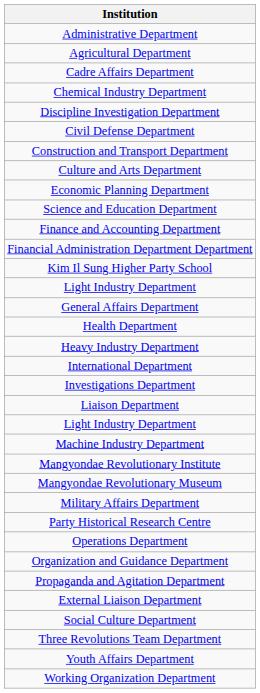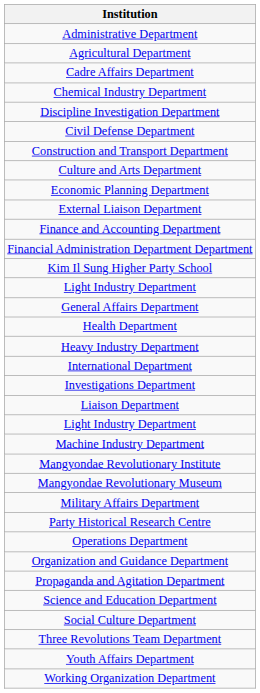(130, 209) Science and Education Department -> (130, 209) External Liaison Department
(130, 600) External Liaison Department -> (130, 600) Science and Education Department
